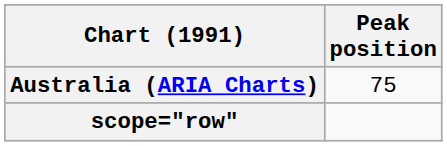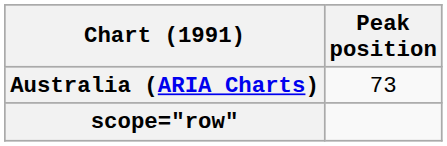(383, 85) 75 -> (383, 85) 73
